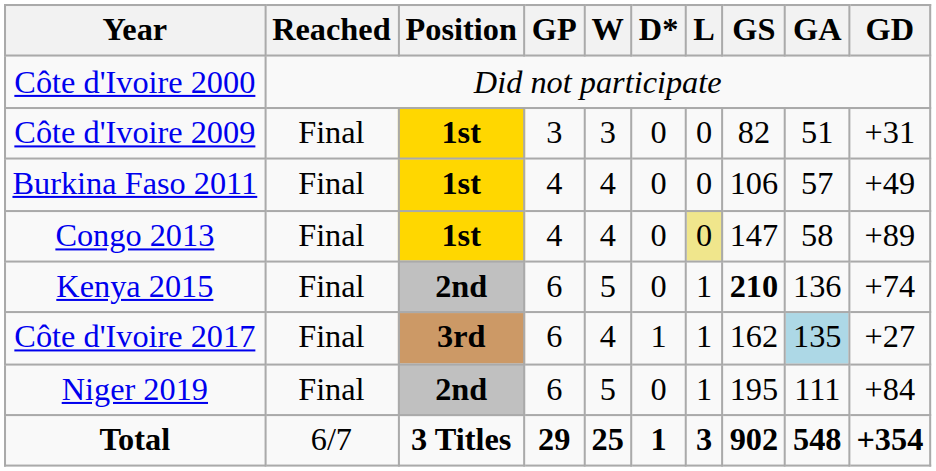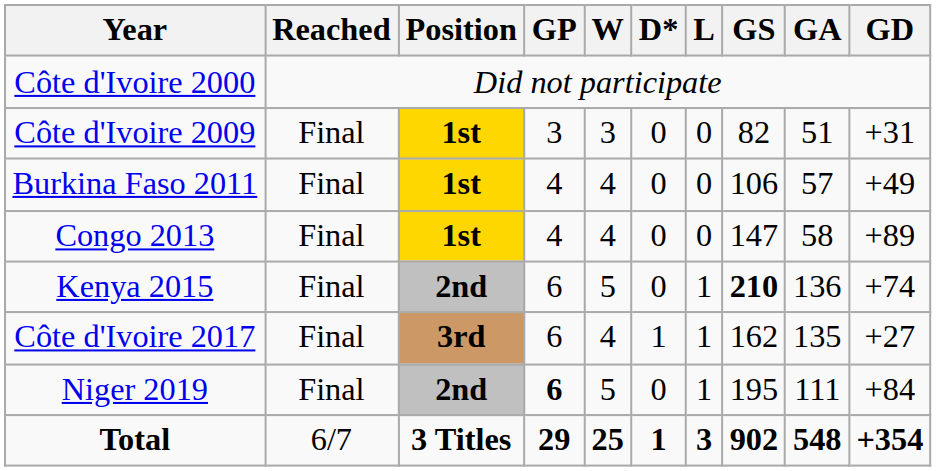(704, 235) khaki background -> (704, 235) no background
(817, 337) lightblue background -> (817, 337) no background
(554, 388) normal -> (554, 388) bold
